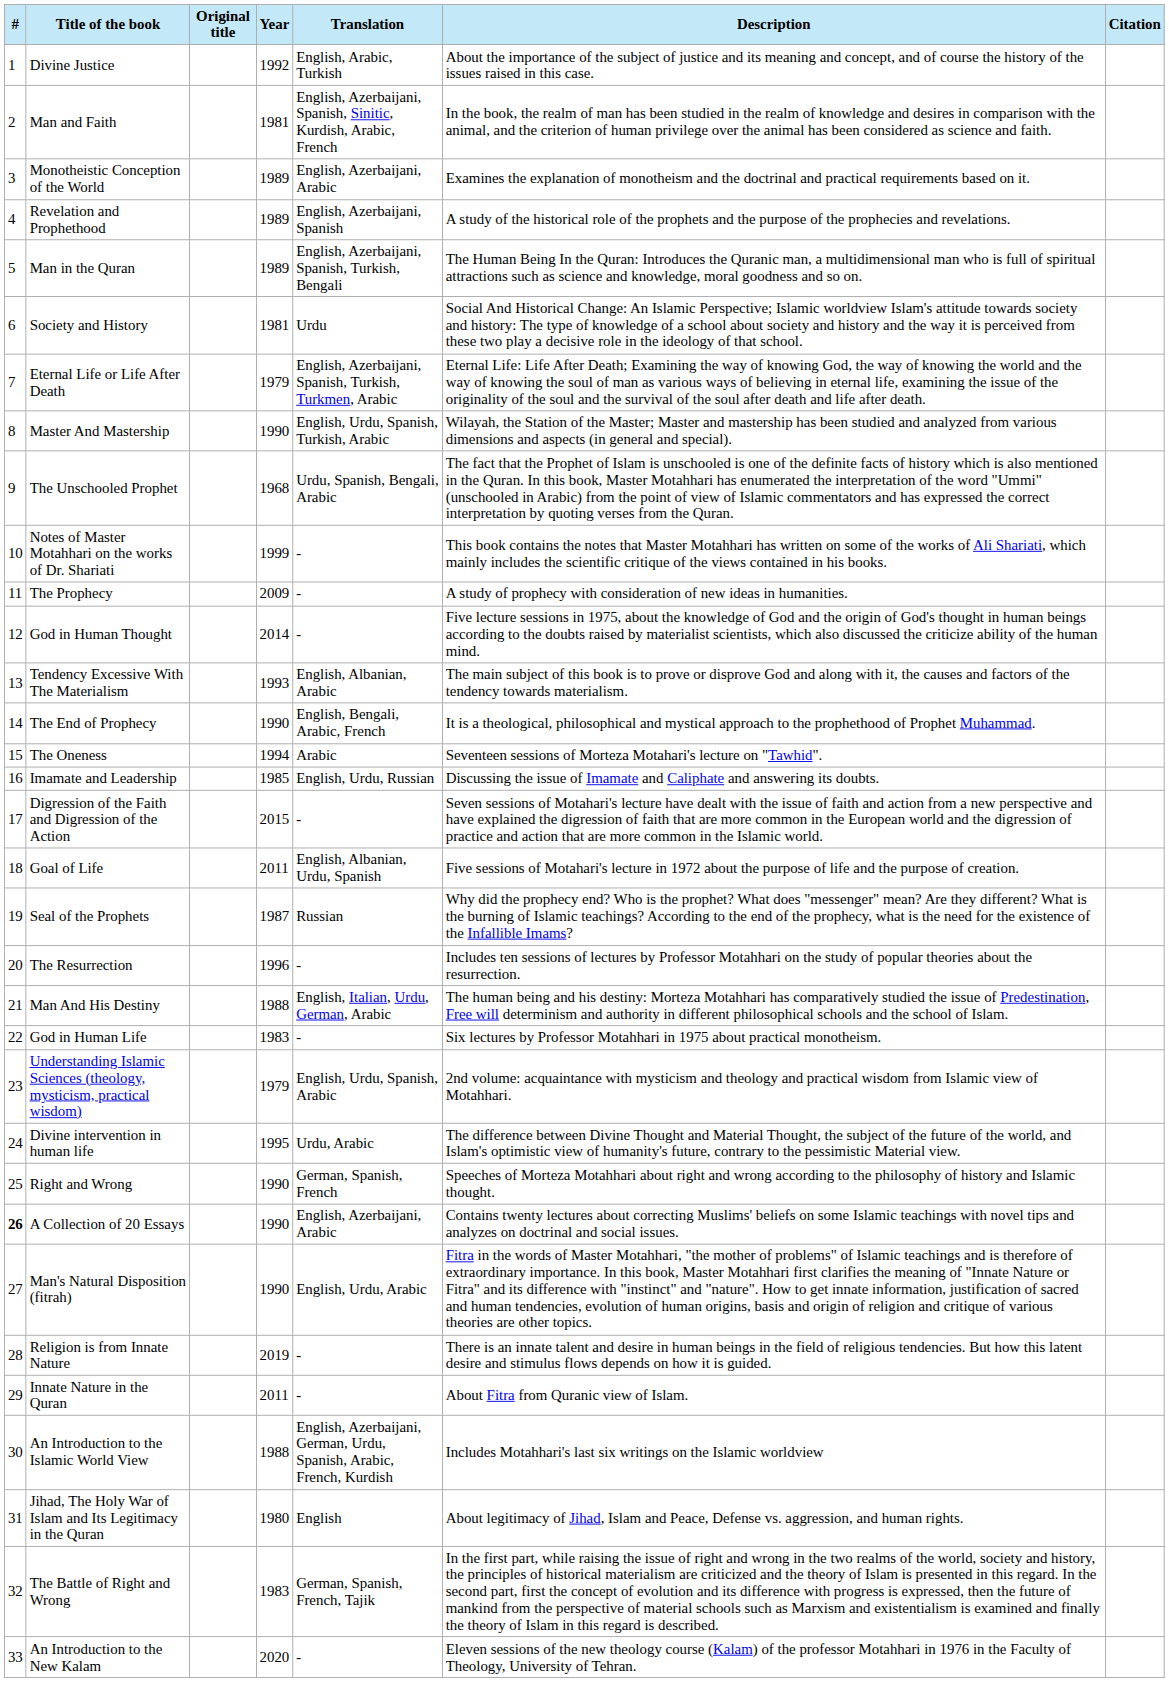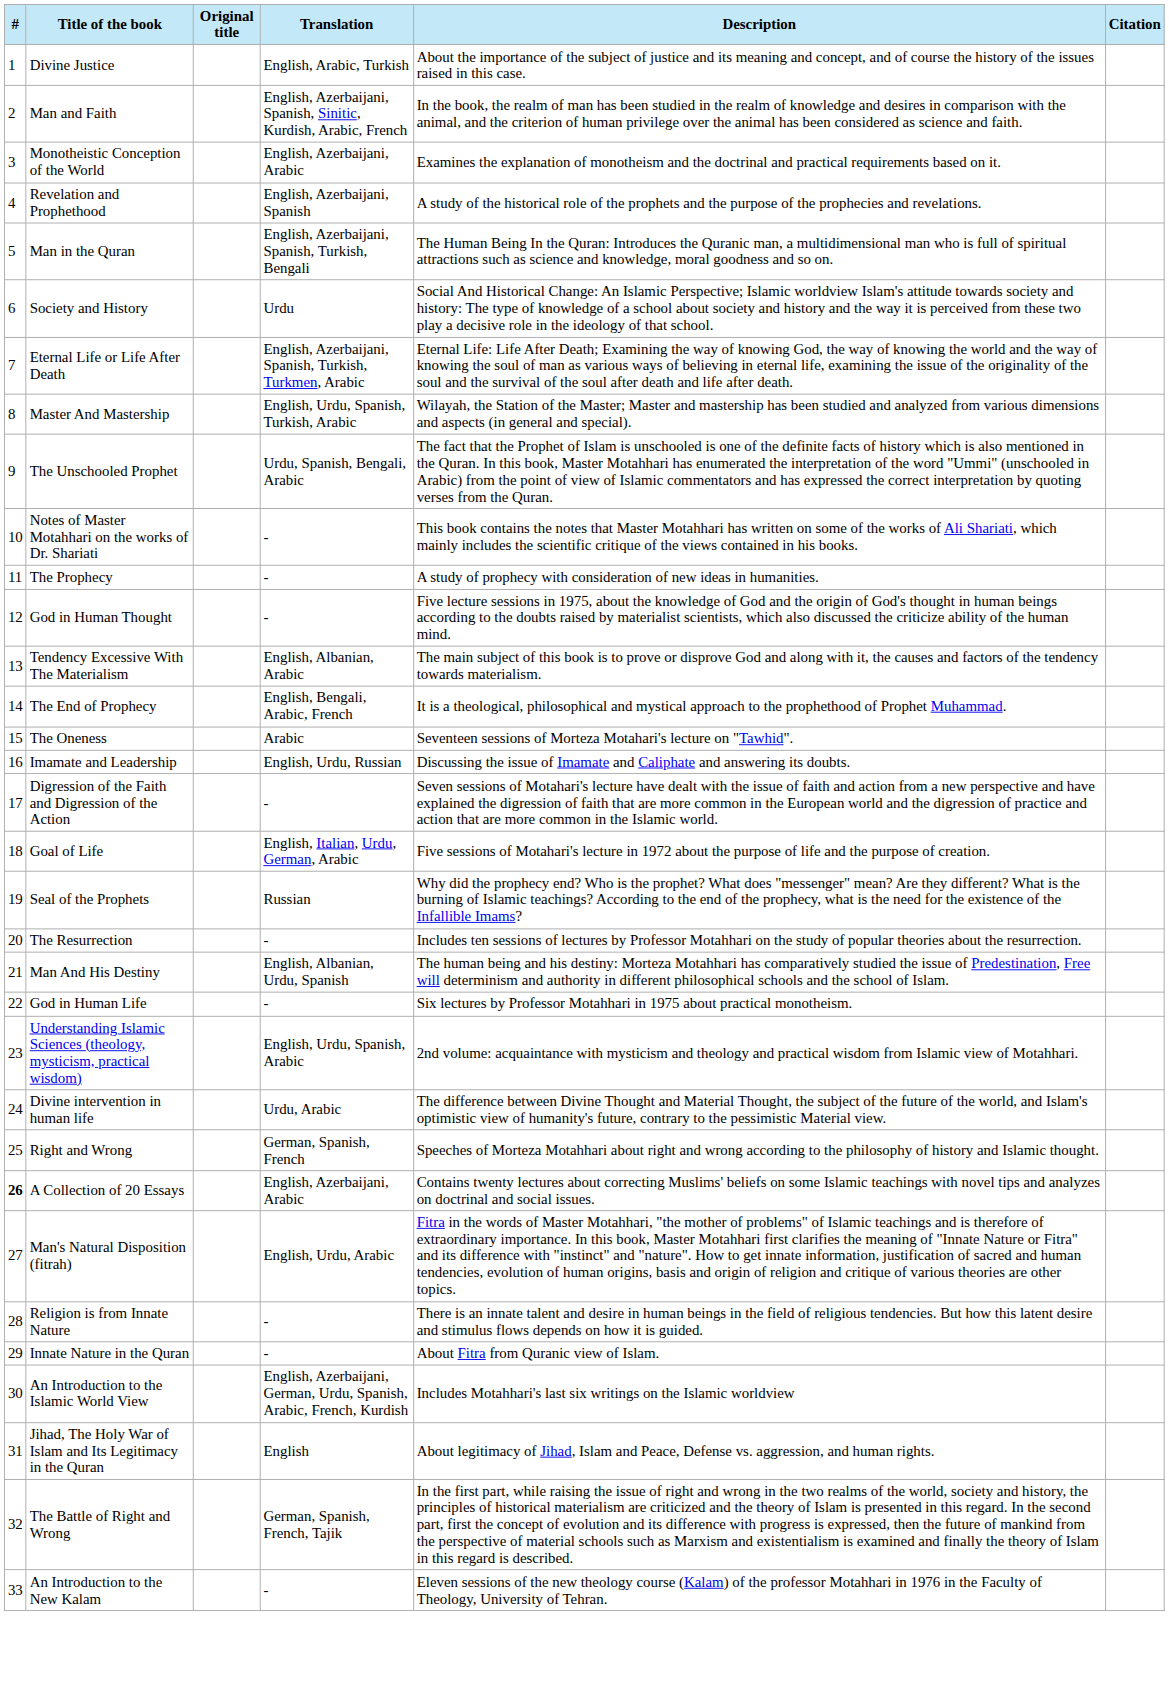- column: (274, 24)
(351, 867) English, Albanian, Urdu, Spanish -> (330, 851) English, Italian, Urdu, German, Arabic
(362, 1005) English, Italian, Urdu, German, Arabic -> (319, 972) English, Albanian, Urdu, Spanish
